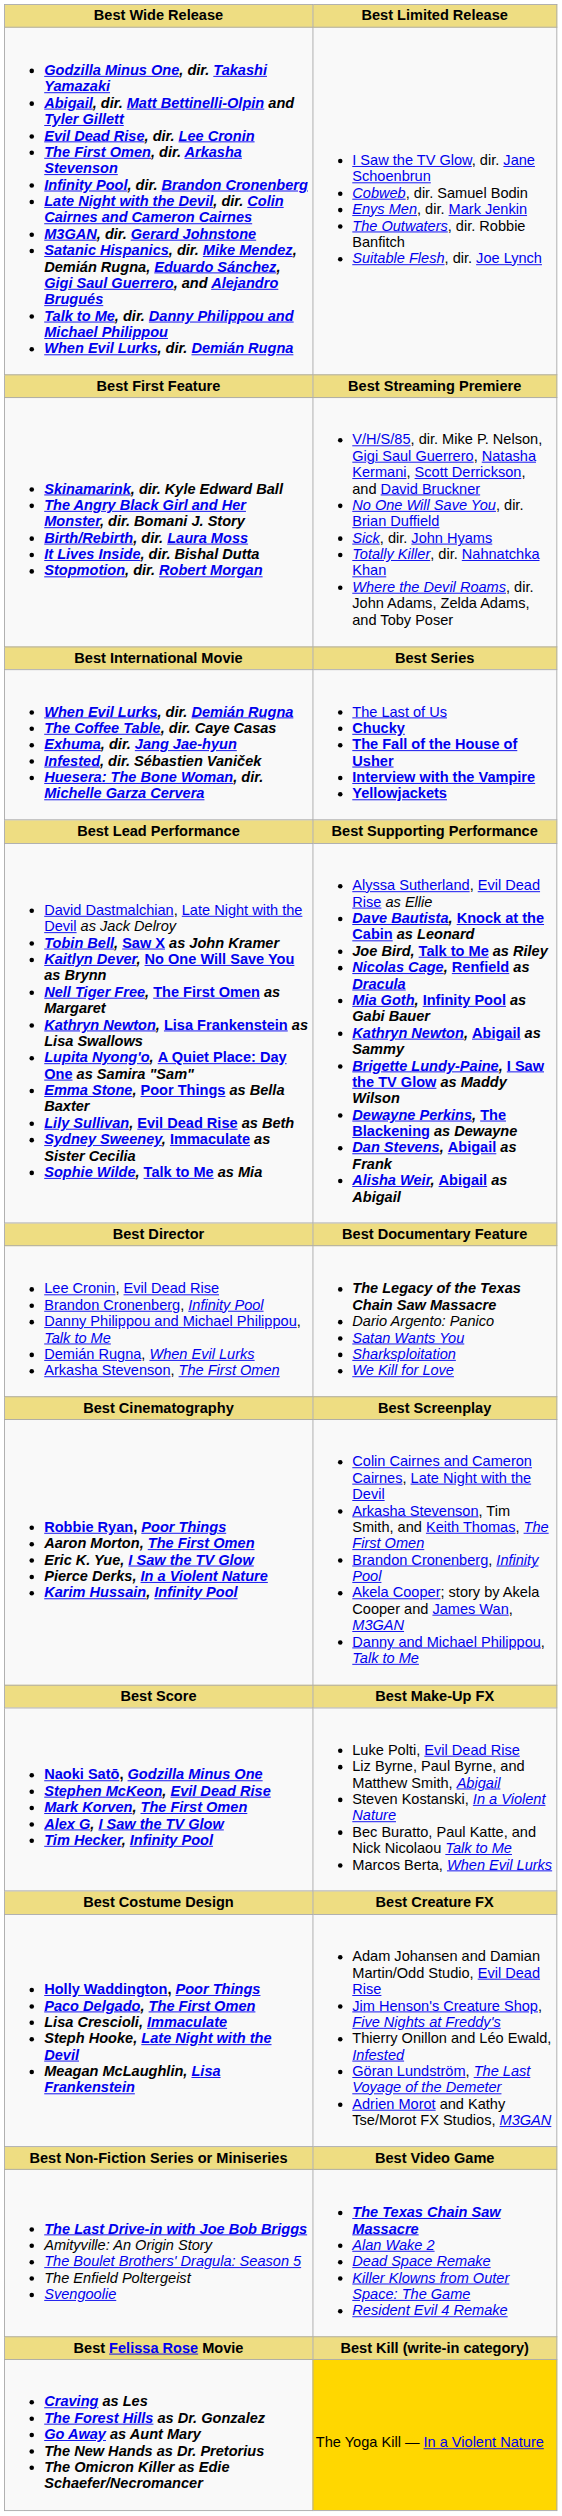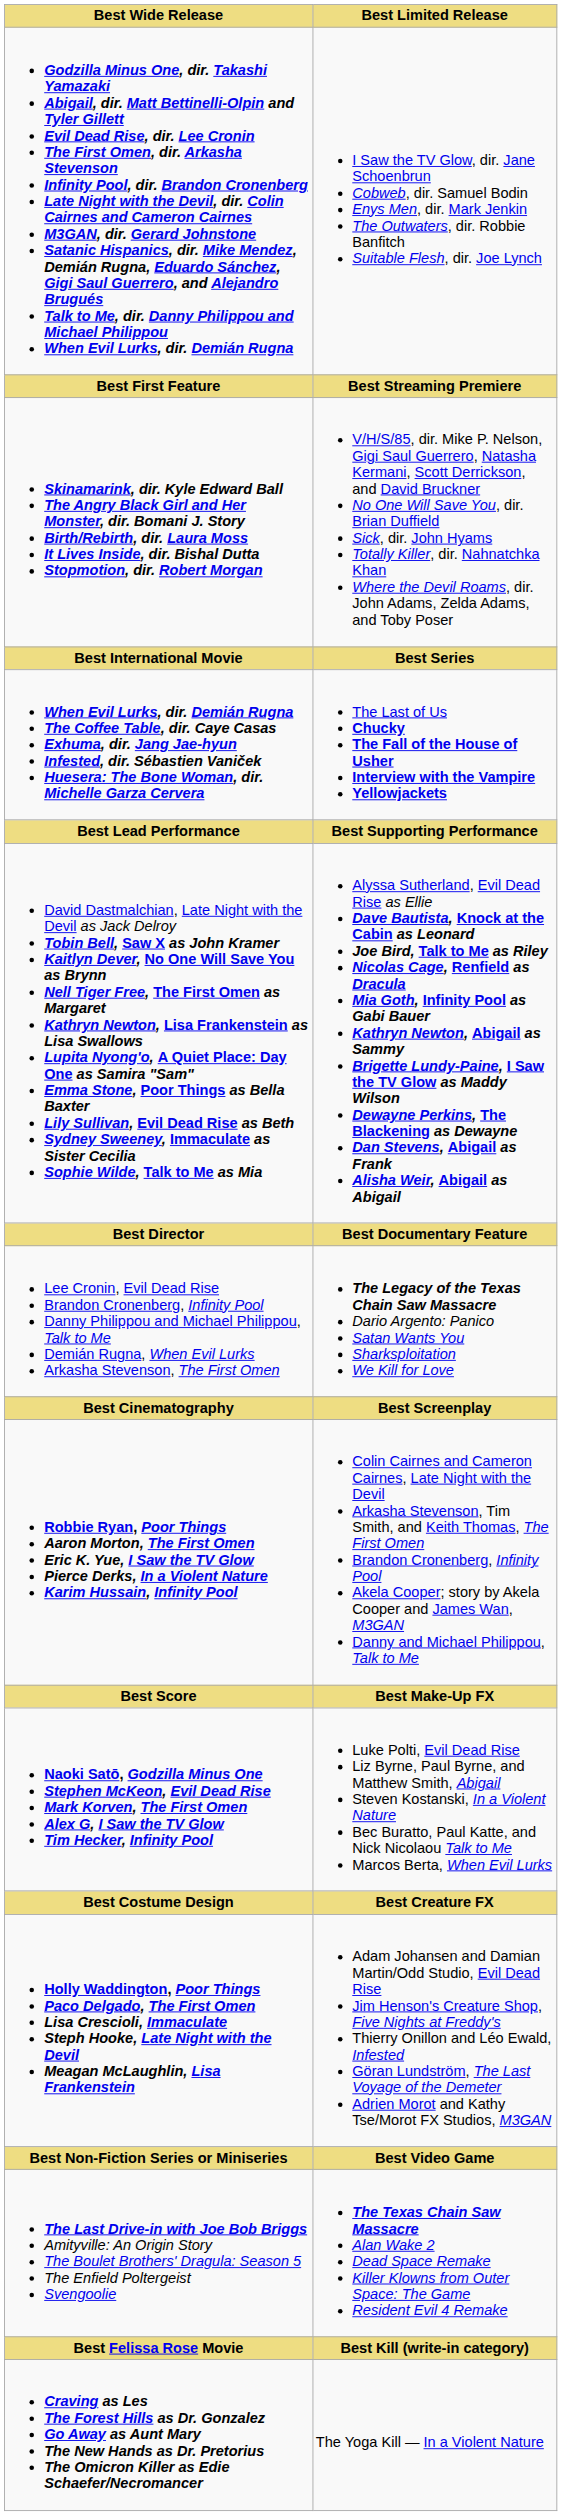(430, 2443) gold background -> (430, 2443) no background
